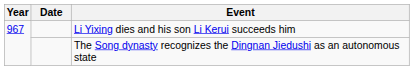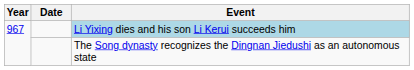(185, 29) no background -> (185, 29) lightblue background
